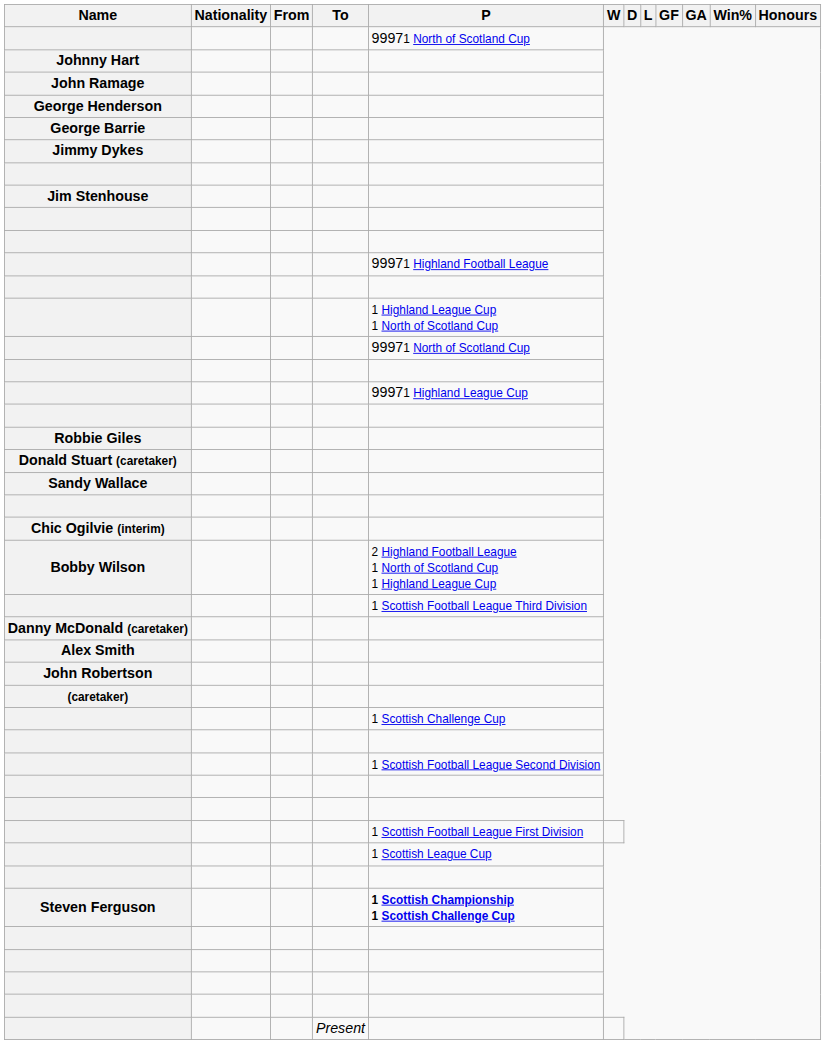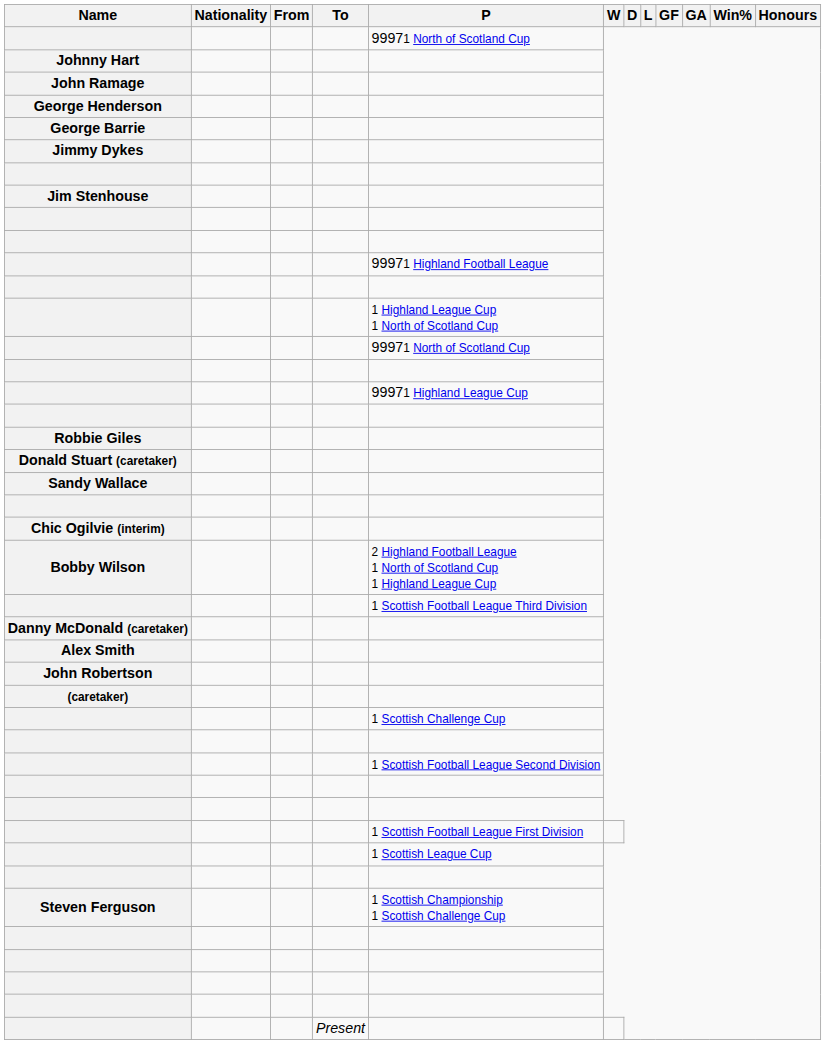(443, 907) bold -> (439, 908) normal
